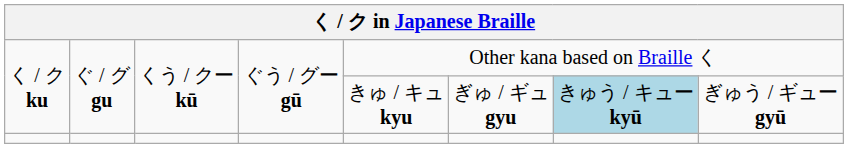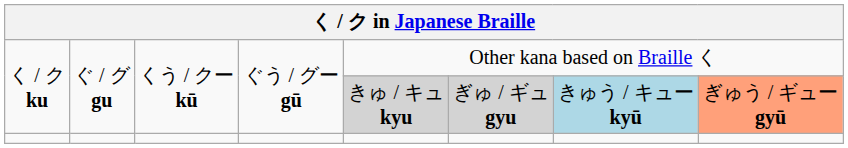(396, 105) no background -> (396, 105) lightgrey background
(501, 105) no background -> (501, 105) lightgrey background
(771, 105) no background -> (771, 105) lightsalmon background
